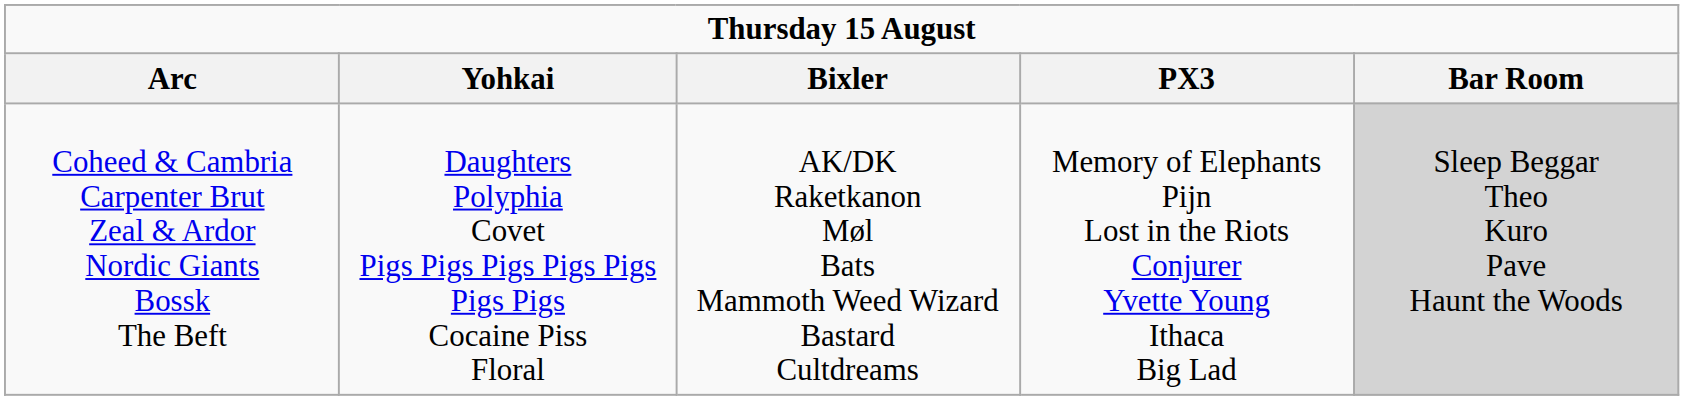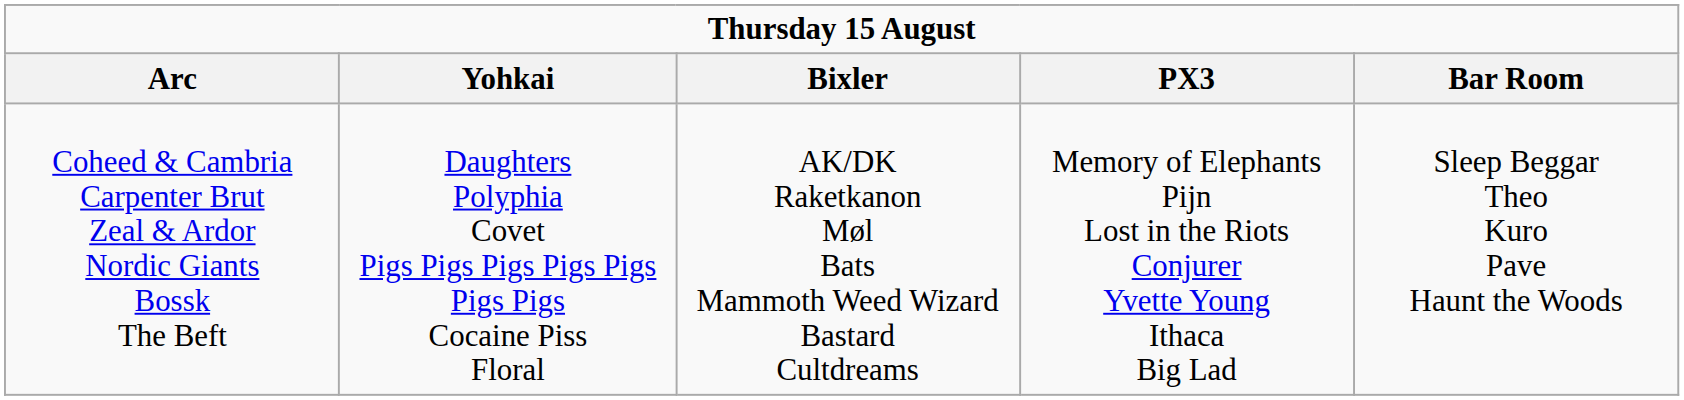(1516, 231) lightgrey background -> (1516, 231) no background
